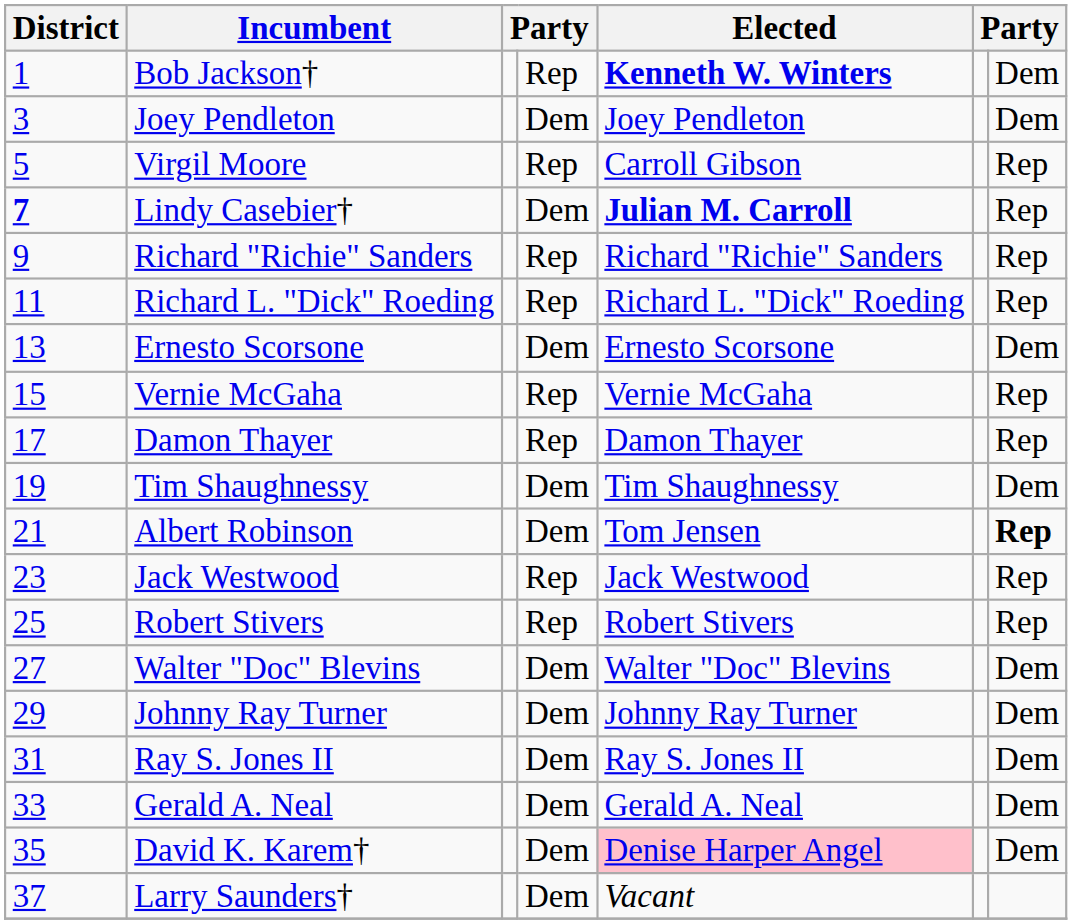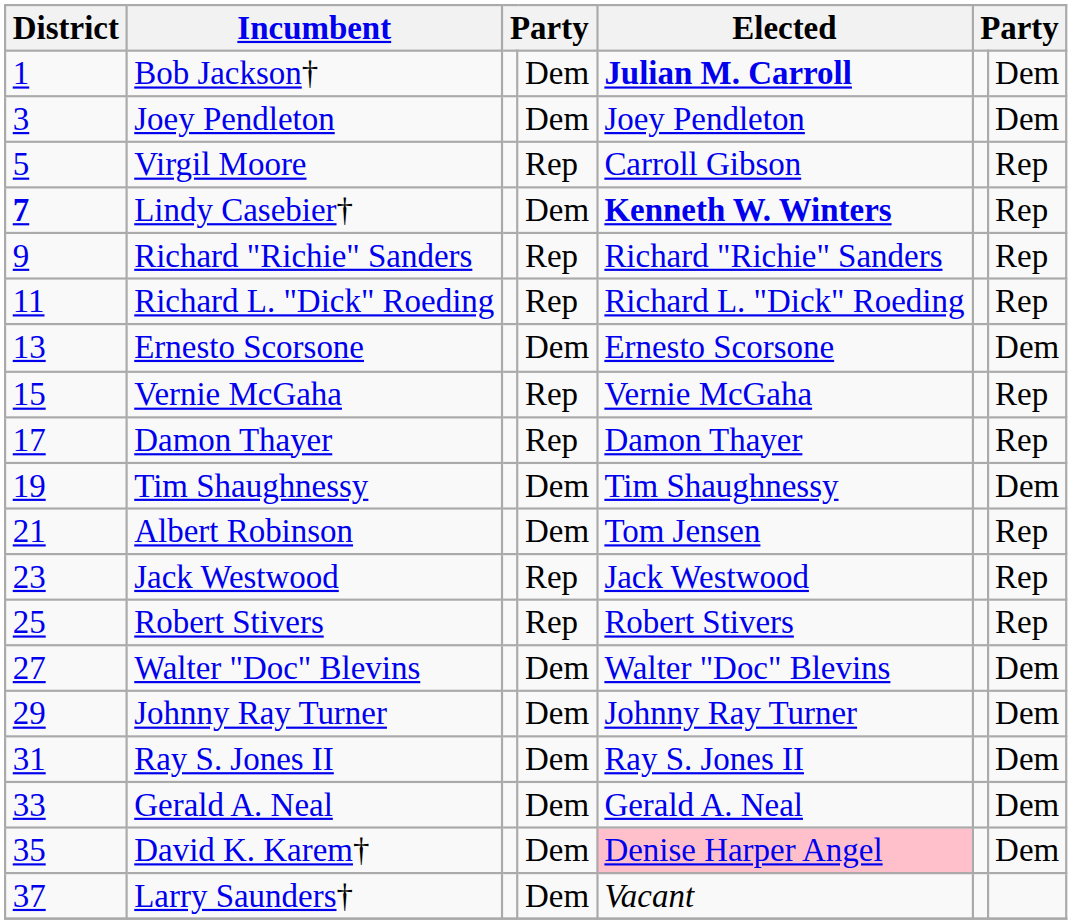(552, 73) Rep -> (557, 73) Dem
(748, 73) Kenneth W. Winters -> (728, 73) Julian M. Carroll
(728, 210) Julian M. Carroll -> (748, 210) Kenneth W. Winters
(1023, 530) bold -> (1022, 530) normal
